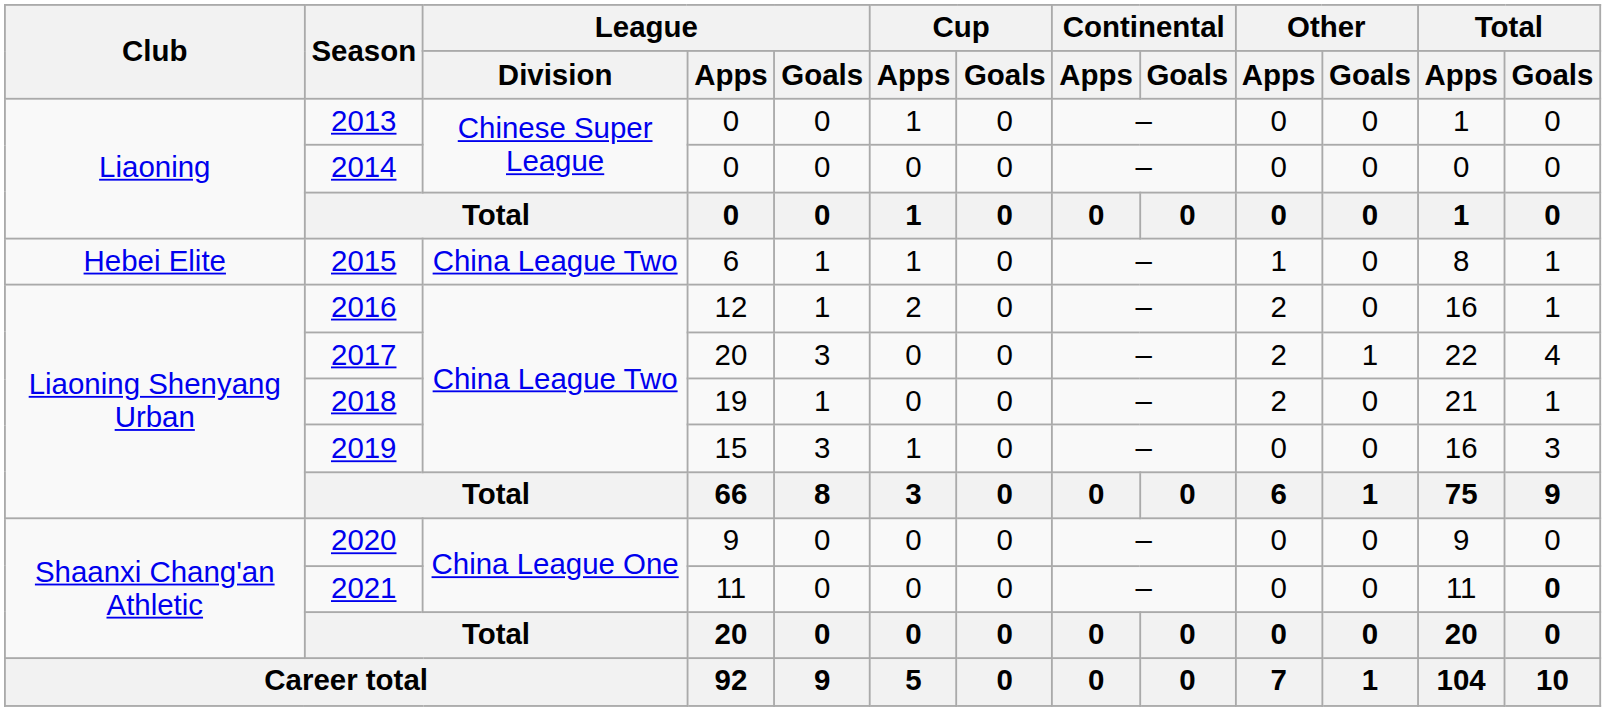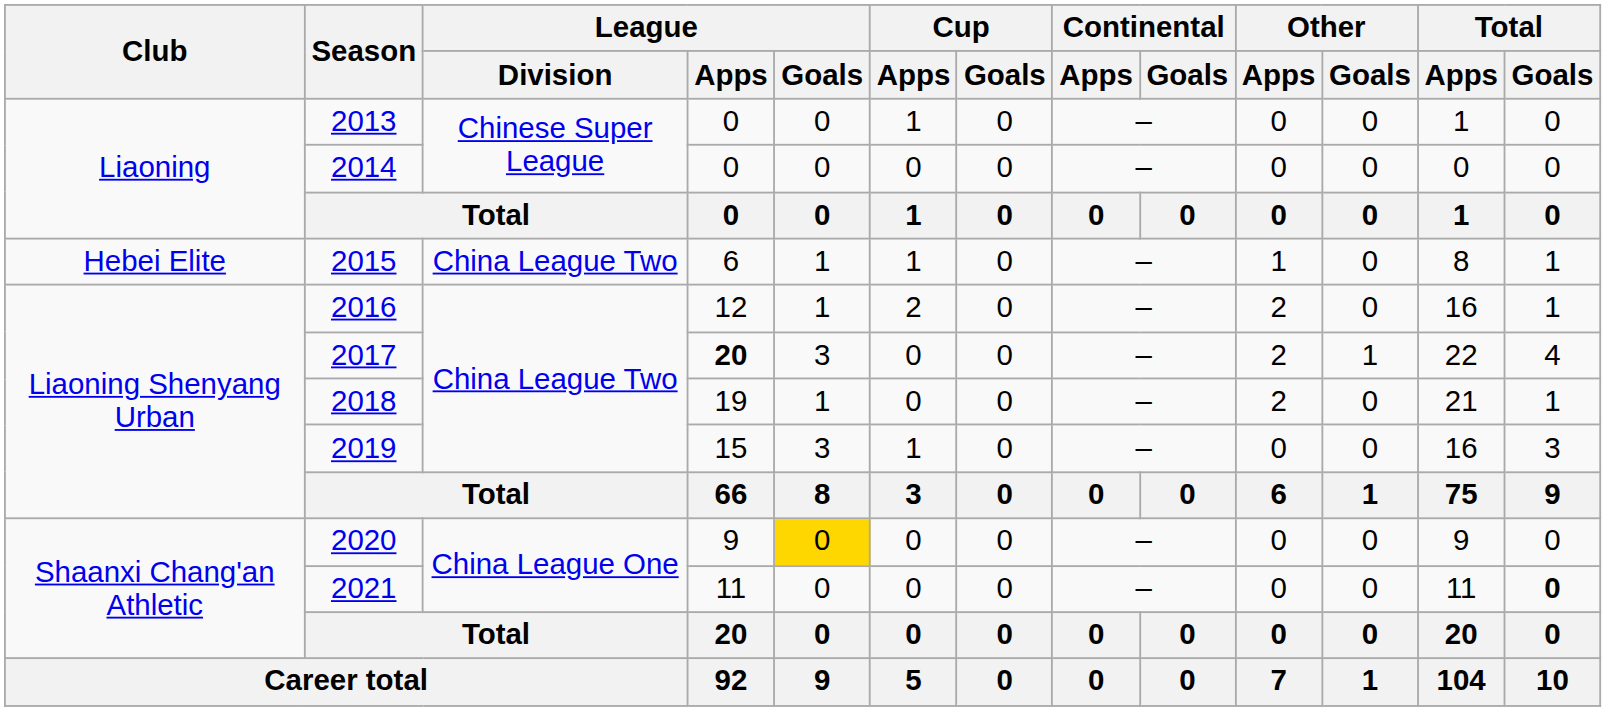(731, 354) normal -> (731, 354) bold
(822, 541) no background -> (822, 541) gold background
